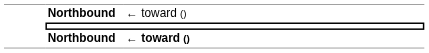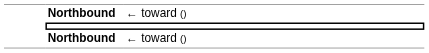(158, 38) bold -> (156, 38) normal
